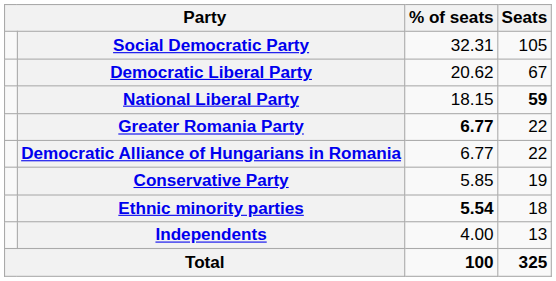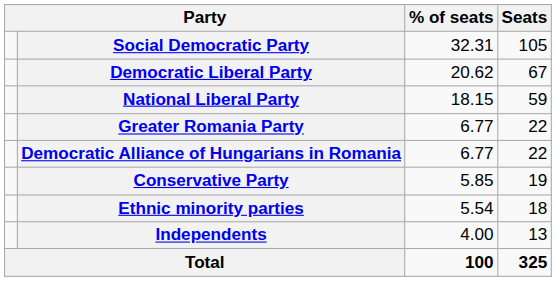(538, 99) bold -> (538, 99) normal
(477, 126) bold -> (477, 126) normal
(477, 208) bold -> (477, 208) normal
